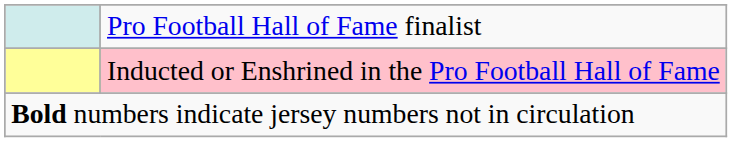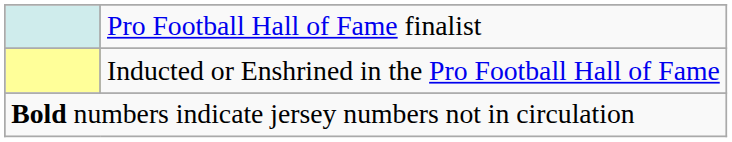(413, 70) pink background -> (413, 70) no background
